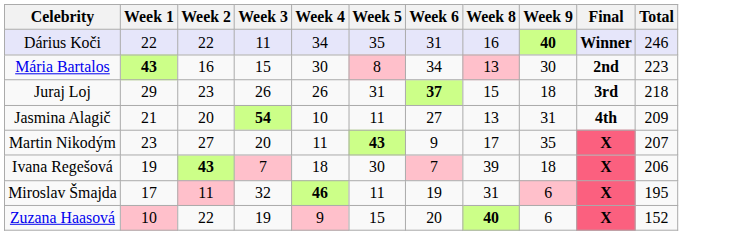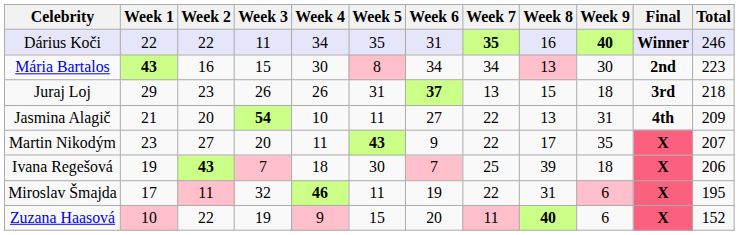+ column: (491, 17)
